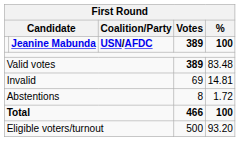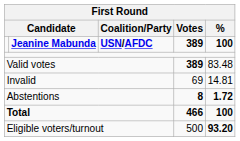(200, 97) normal -> (200, 97) bold
(223, 97) normal -> (223, 97) bold
(220, 129) normal -> (220, 129) bold
